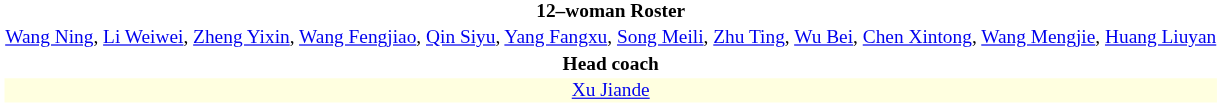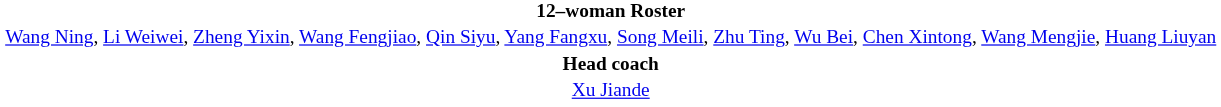(611, 90) lightyellow background -> (611, 90) no background
